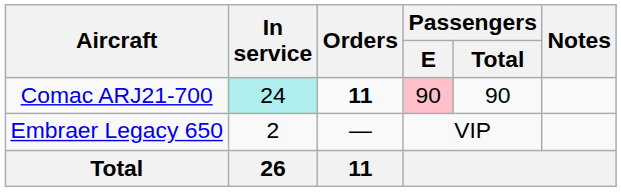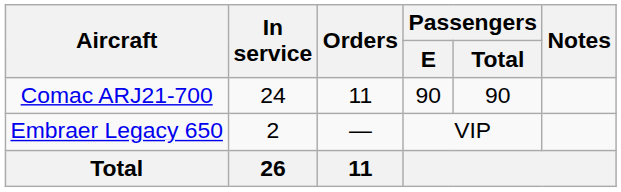(273, 95) paleturquoise background -> (273, 95) no background
(360, 95) bold -> (360, 95) normal
(428, 95) pink background -> (428, 95) no background
